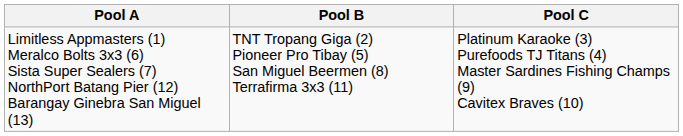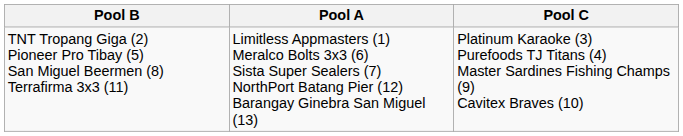columns swapped: (117, 15) <-> (341, 15)
